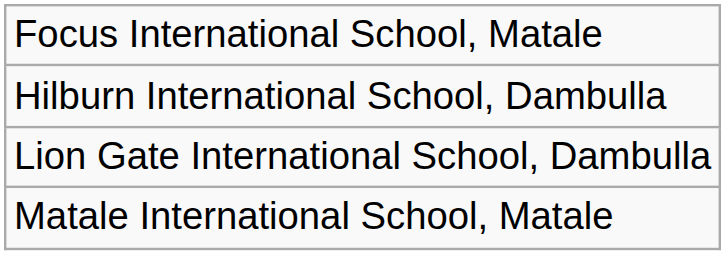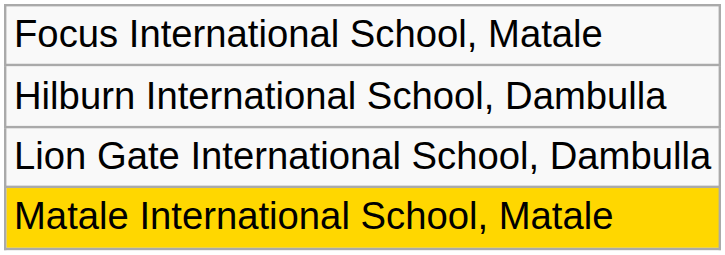(314, 216) no background -> (314, 216) gold background
